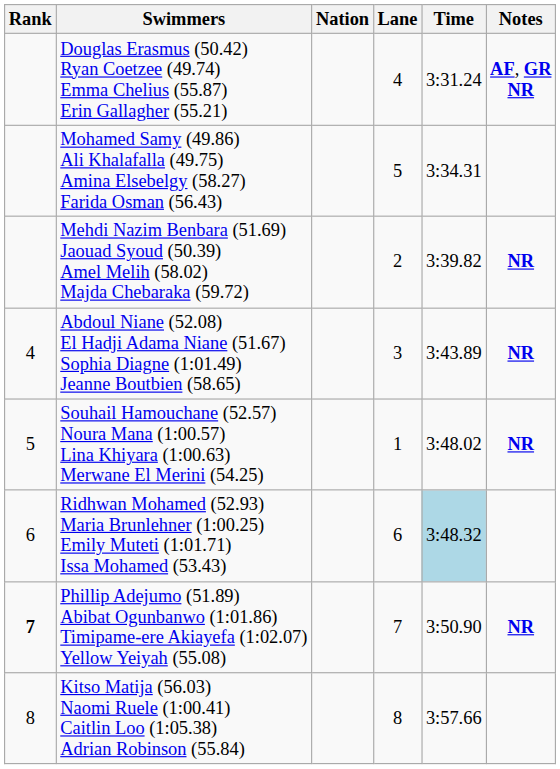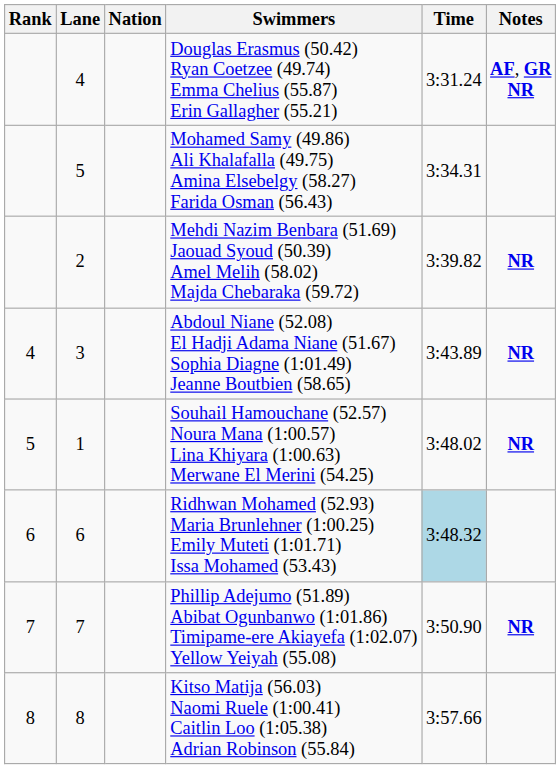columns swapped: (397, 19) <-> (184, 19)
(30, 627) bold -> (30, 627) normal
